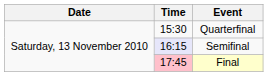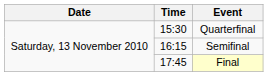(173, 46) lavender background -> (173, 46) no background
(173, 63) pink background -> (173, 63) no background
